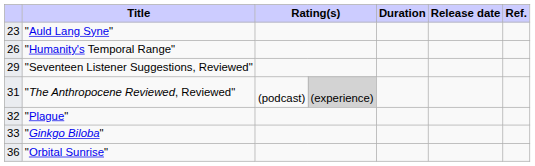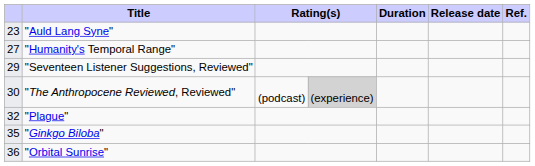(13, 49) 26 -> (13, 49) 27
(13, 91) 31 -> (13, 91) 30
(13, 134) 33 -> (13, 134) 35
